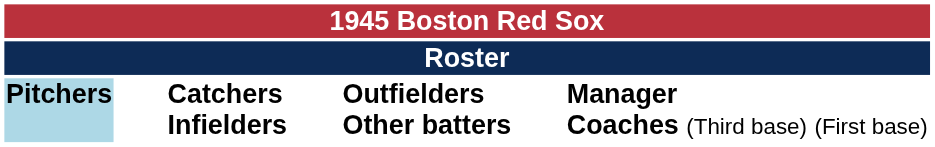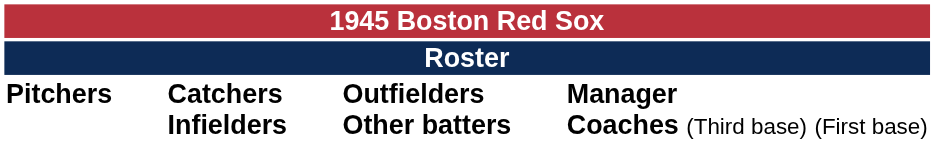(59, 94) lightblue background -> (59, 94) no background
